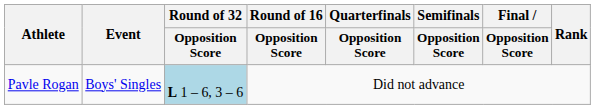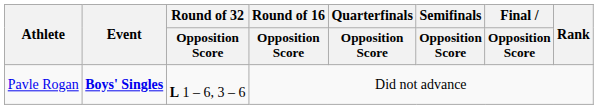(123, 85) normal -> (124, 85) bold
(205, 93) lightblue background -> (208, 93) no background
